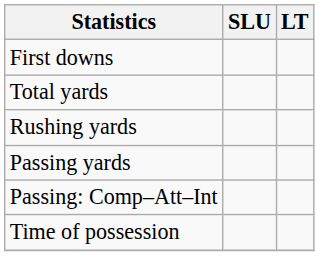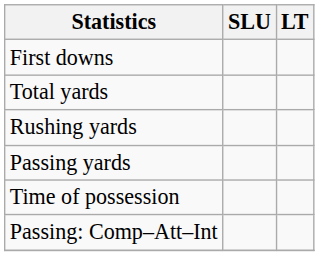rows swapped: (114, 197) <-> (95, 232)
